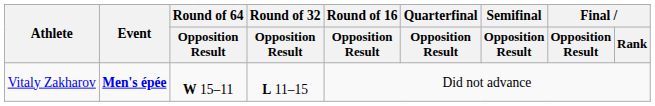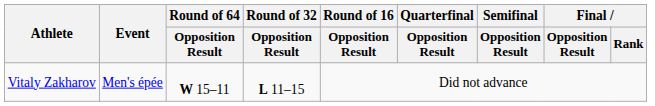(134, 82) bold -> (133, 82) normal
